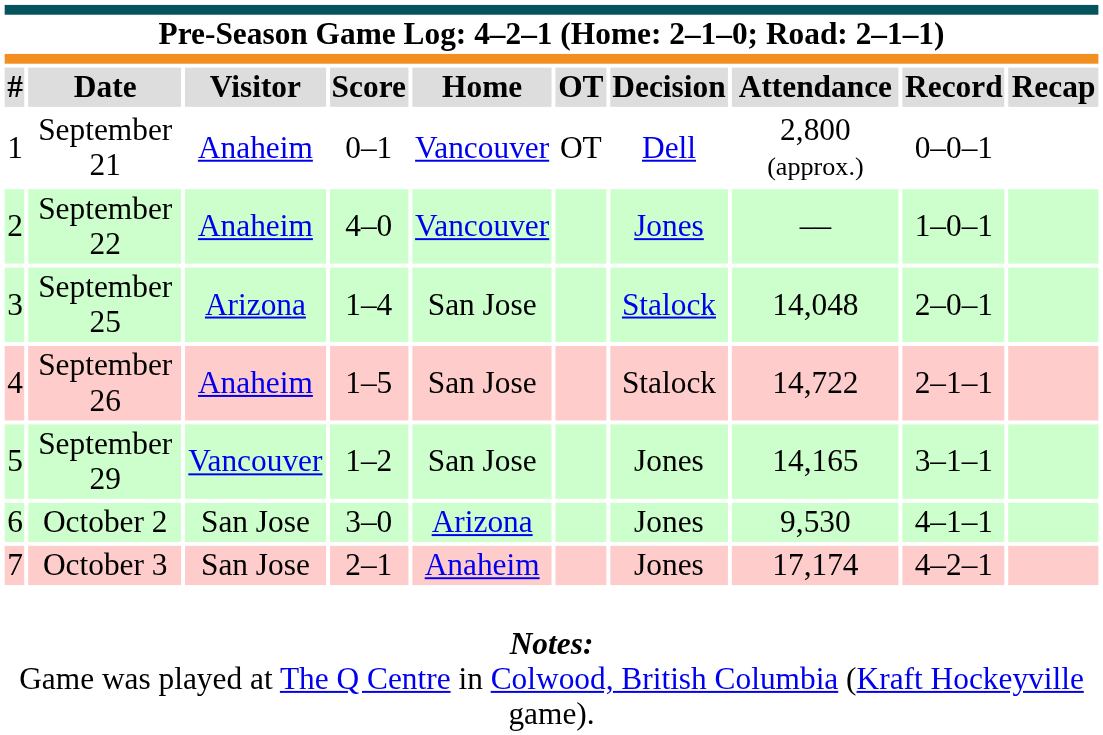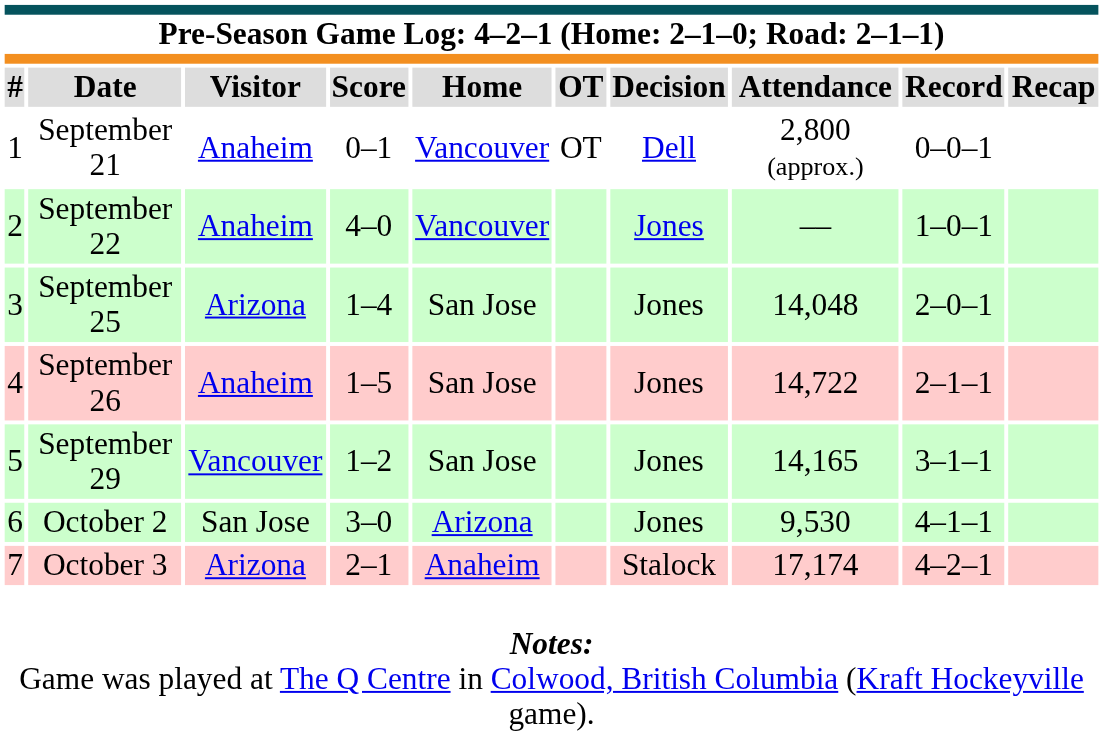(669, 304) Stalock -> (669, 304) Jones
(669, 382) Stalock -> (669, 382) Jones
(255, 565) San Jose -> (255, 565) Arizona
(669, 565) Jones -> (669, 565) Stalock
